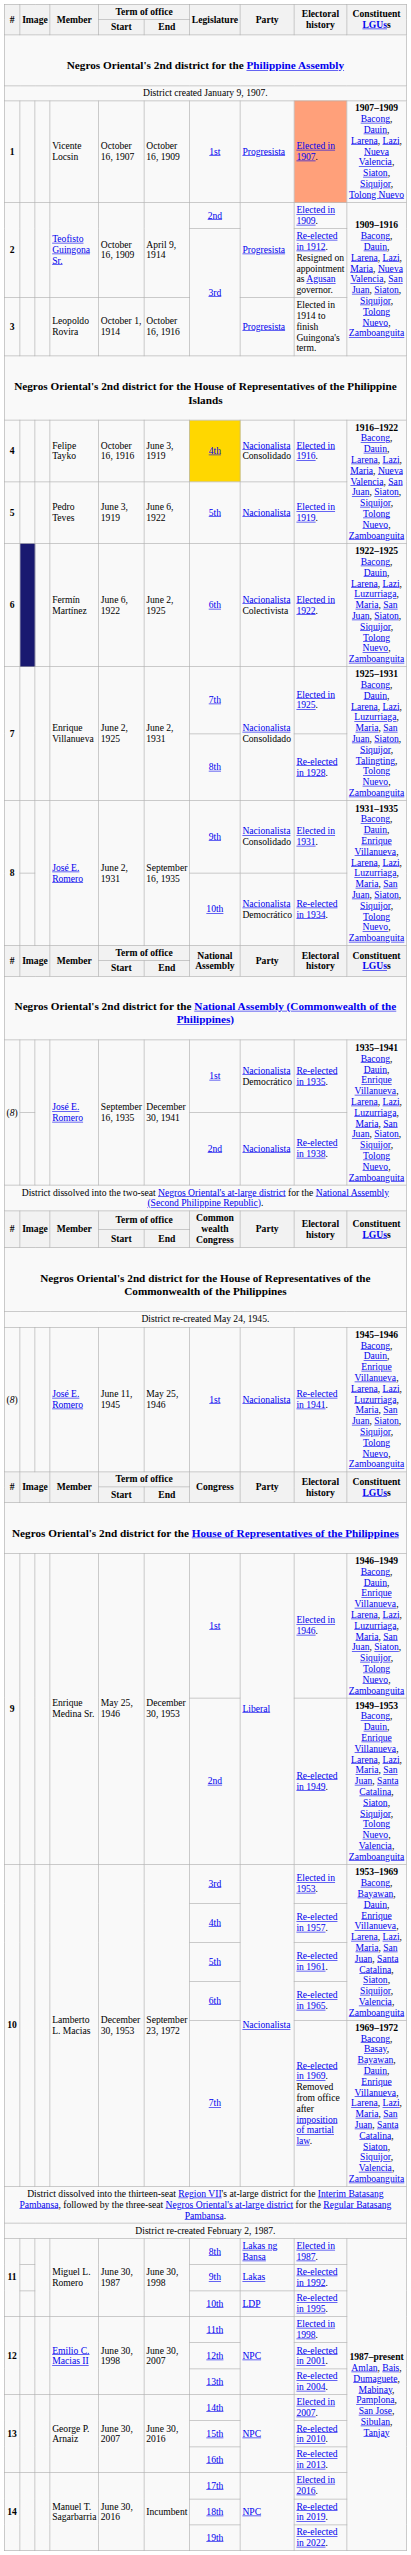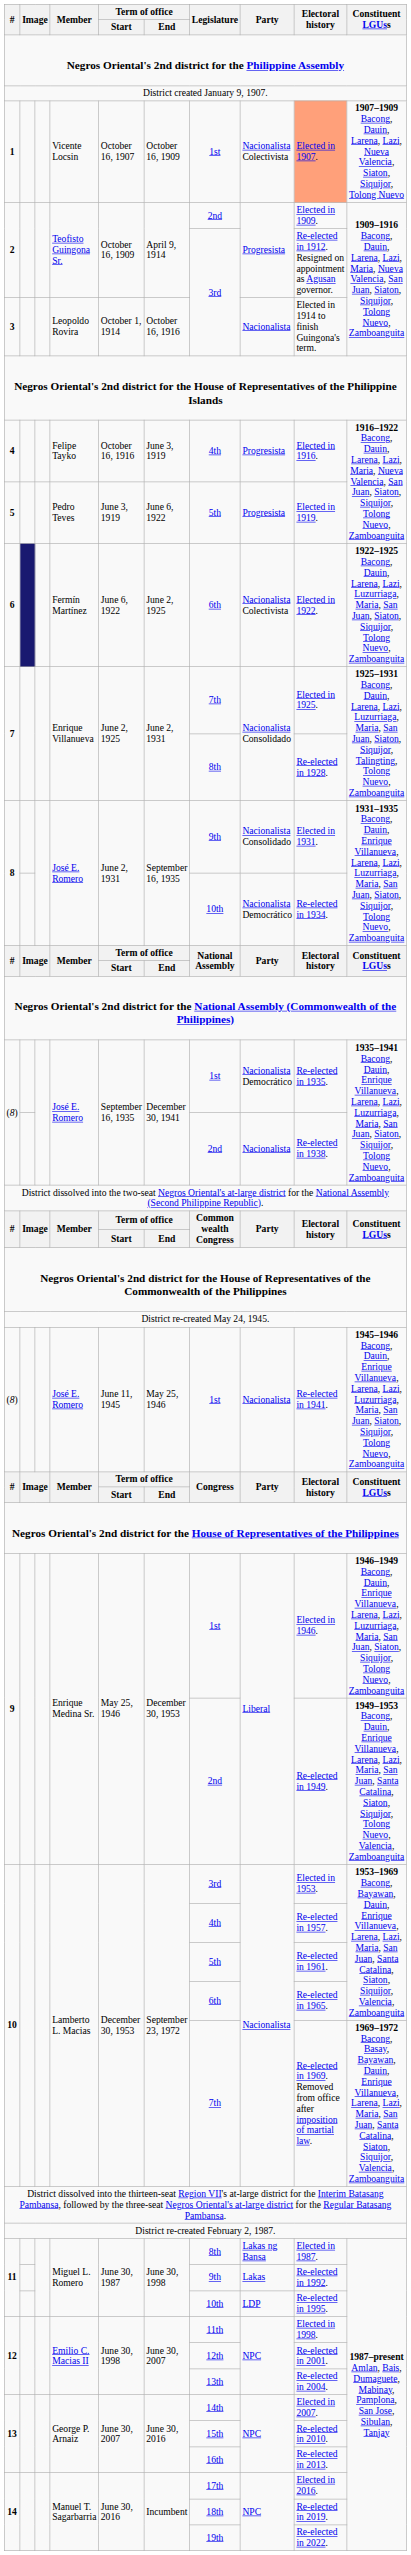(264, 151) Progresista -> (266, 151) Nacionalista Colectivista
(264, 327) Progresista -> (266, 327) Nacionalista
(215, 451) gold background -> (215, 451) no background
(267, 451) Nacionalista Consolidado -> (264, 451) Progresista
(266, 512) Nacionalista -> (264, 512) Progresista
